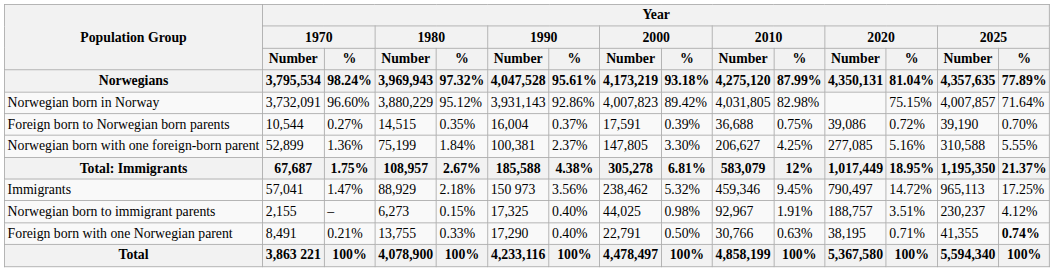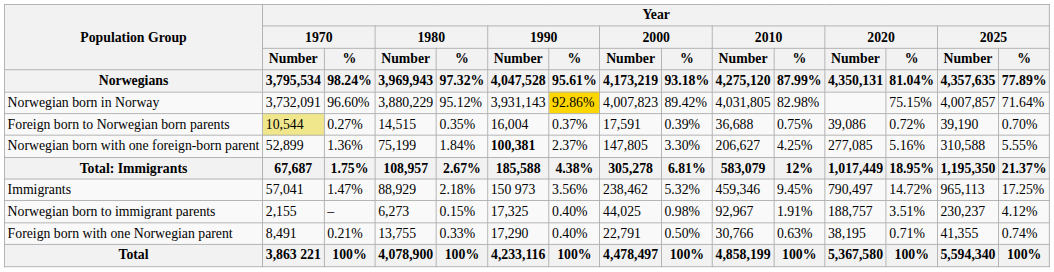(573, 102) no background -> (573, 102) gold background
(285, 124) no background -> (285, 124) khaki background
(513, 146) normal -> (513, 146) bold
(1021, 233) bold -> (1020, 233) normal
